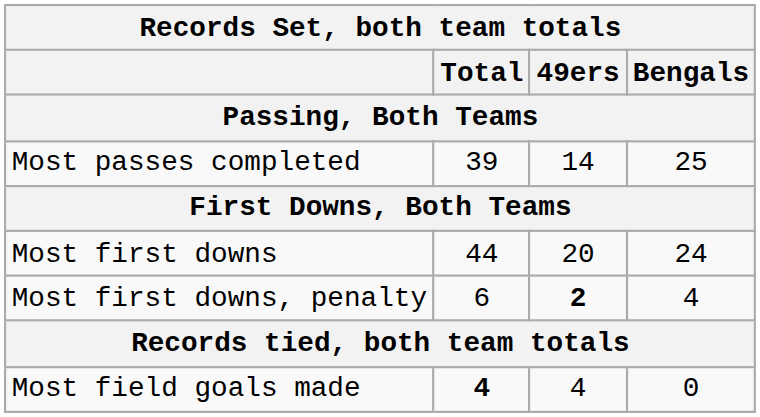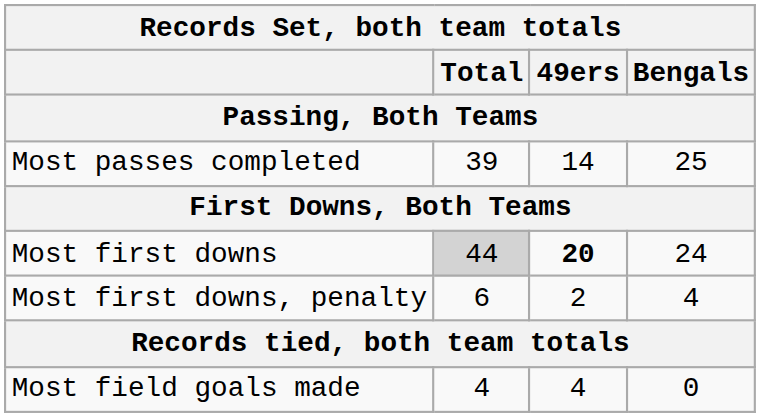(482, 253) no background -> (482, 253) lightgrey background
(578, 253) normal -> (578, 253) bold
(578, 298) bold -> (578, 298) normal
(482, 389) bold -> (482, 389) normal
